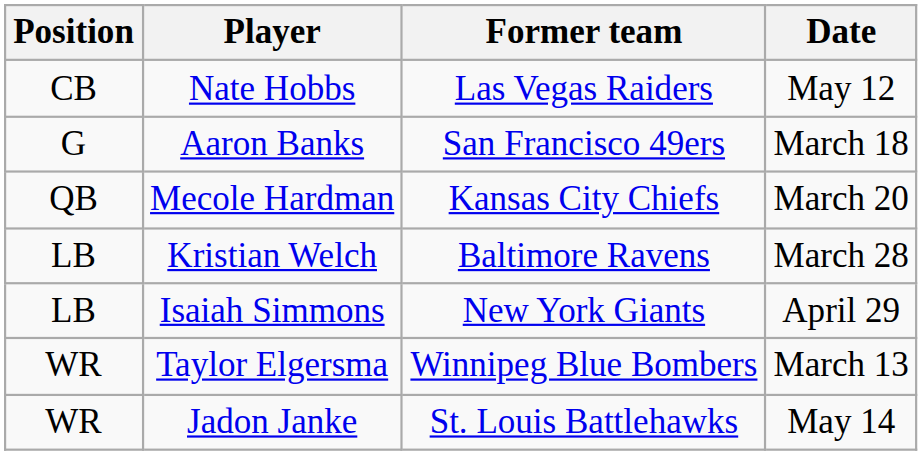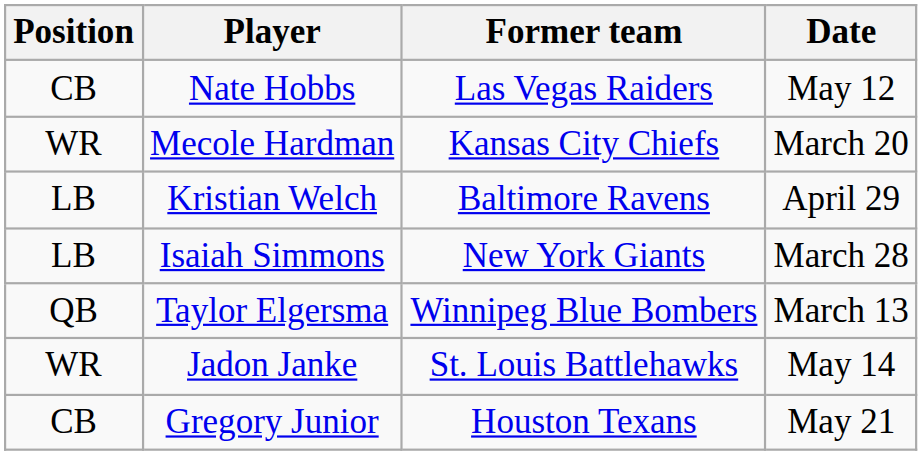- row: (272, 143)
(74, 198) QB -> (74, 143) WR
(841, 254) March 28 -> (841, 198) April 29
(841, 310) April 29 -> (841, 254) March 28
(74, 365) WR -> (74, 310) QB
+ row: (272, 421)
